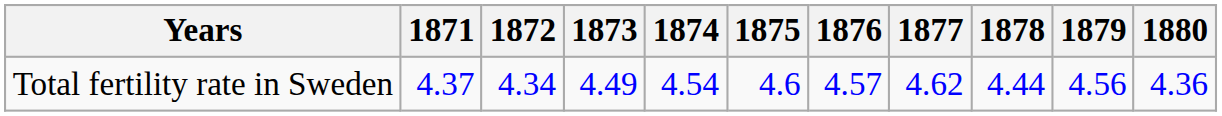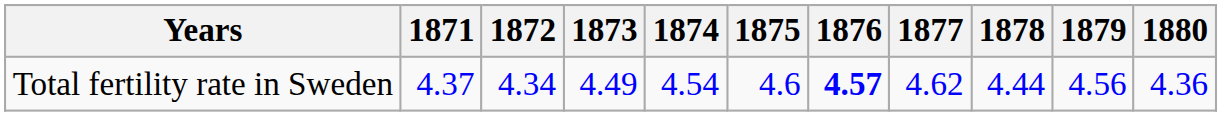(853, 83) normal -> (853, 83) bold
